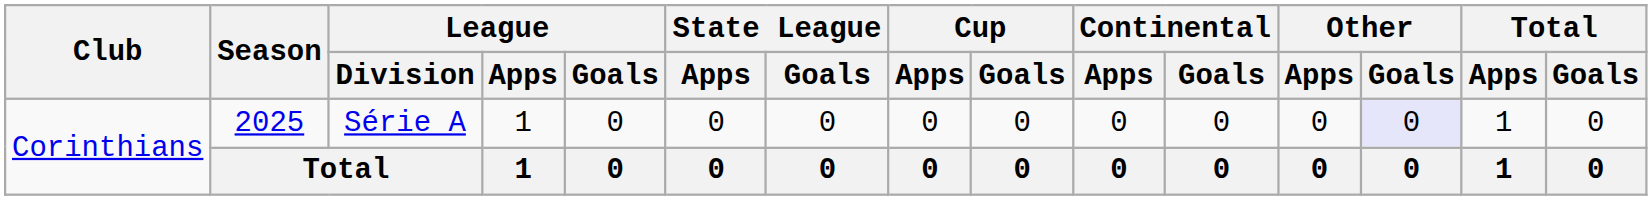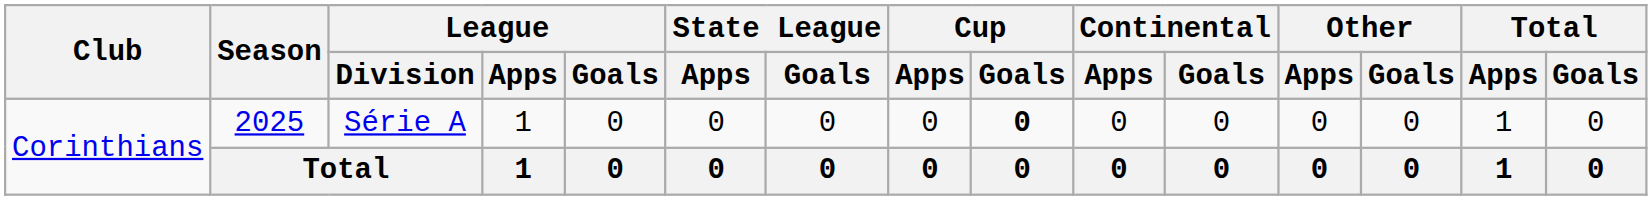(1022, 123) normal -> (1022, 123) bold
(1412, 123) lavender background -> (1412, 123) no background
